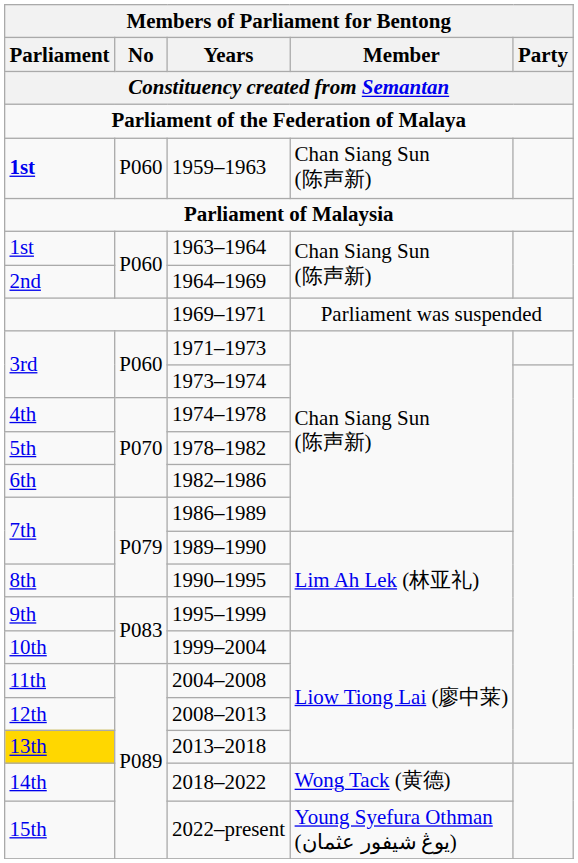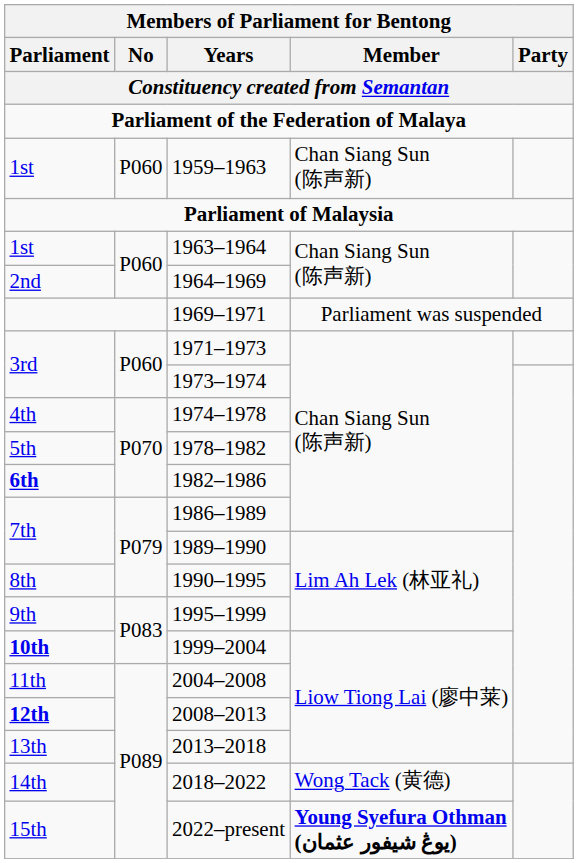(22, 167) bold -> (22, 167) normal
(23, 480) normal -> (24, 480) bold
(28, 646) normal -> (29, 646) bold
(28, 713) normal -> (29, 713) bold
(28, 746) gold background -> (28, 746) no background
(394, 829) normal -> (401, 829) bold
